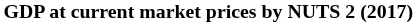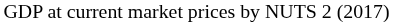(208, 11) bold -> (197, 11) normal
